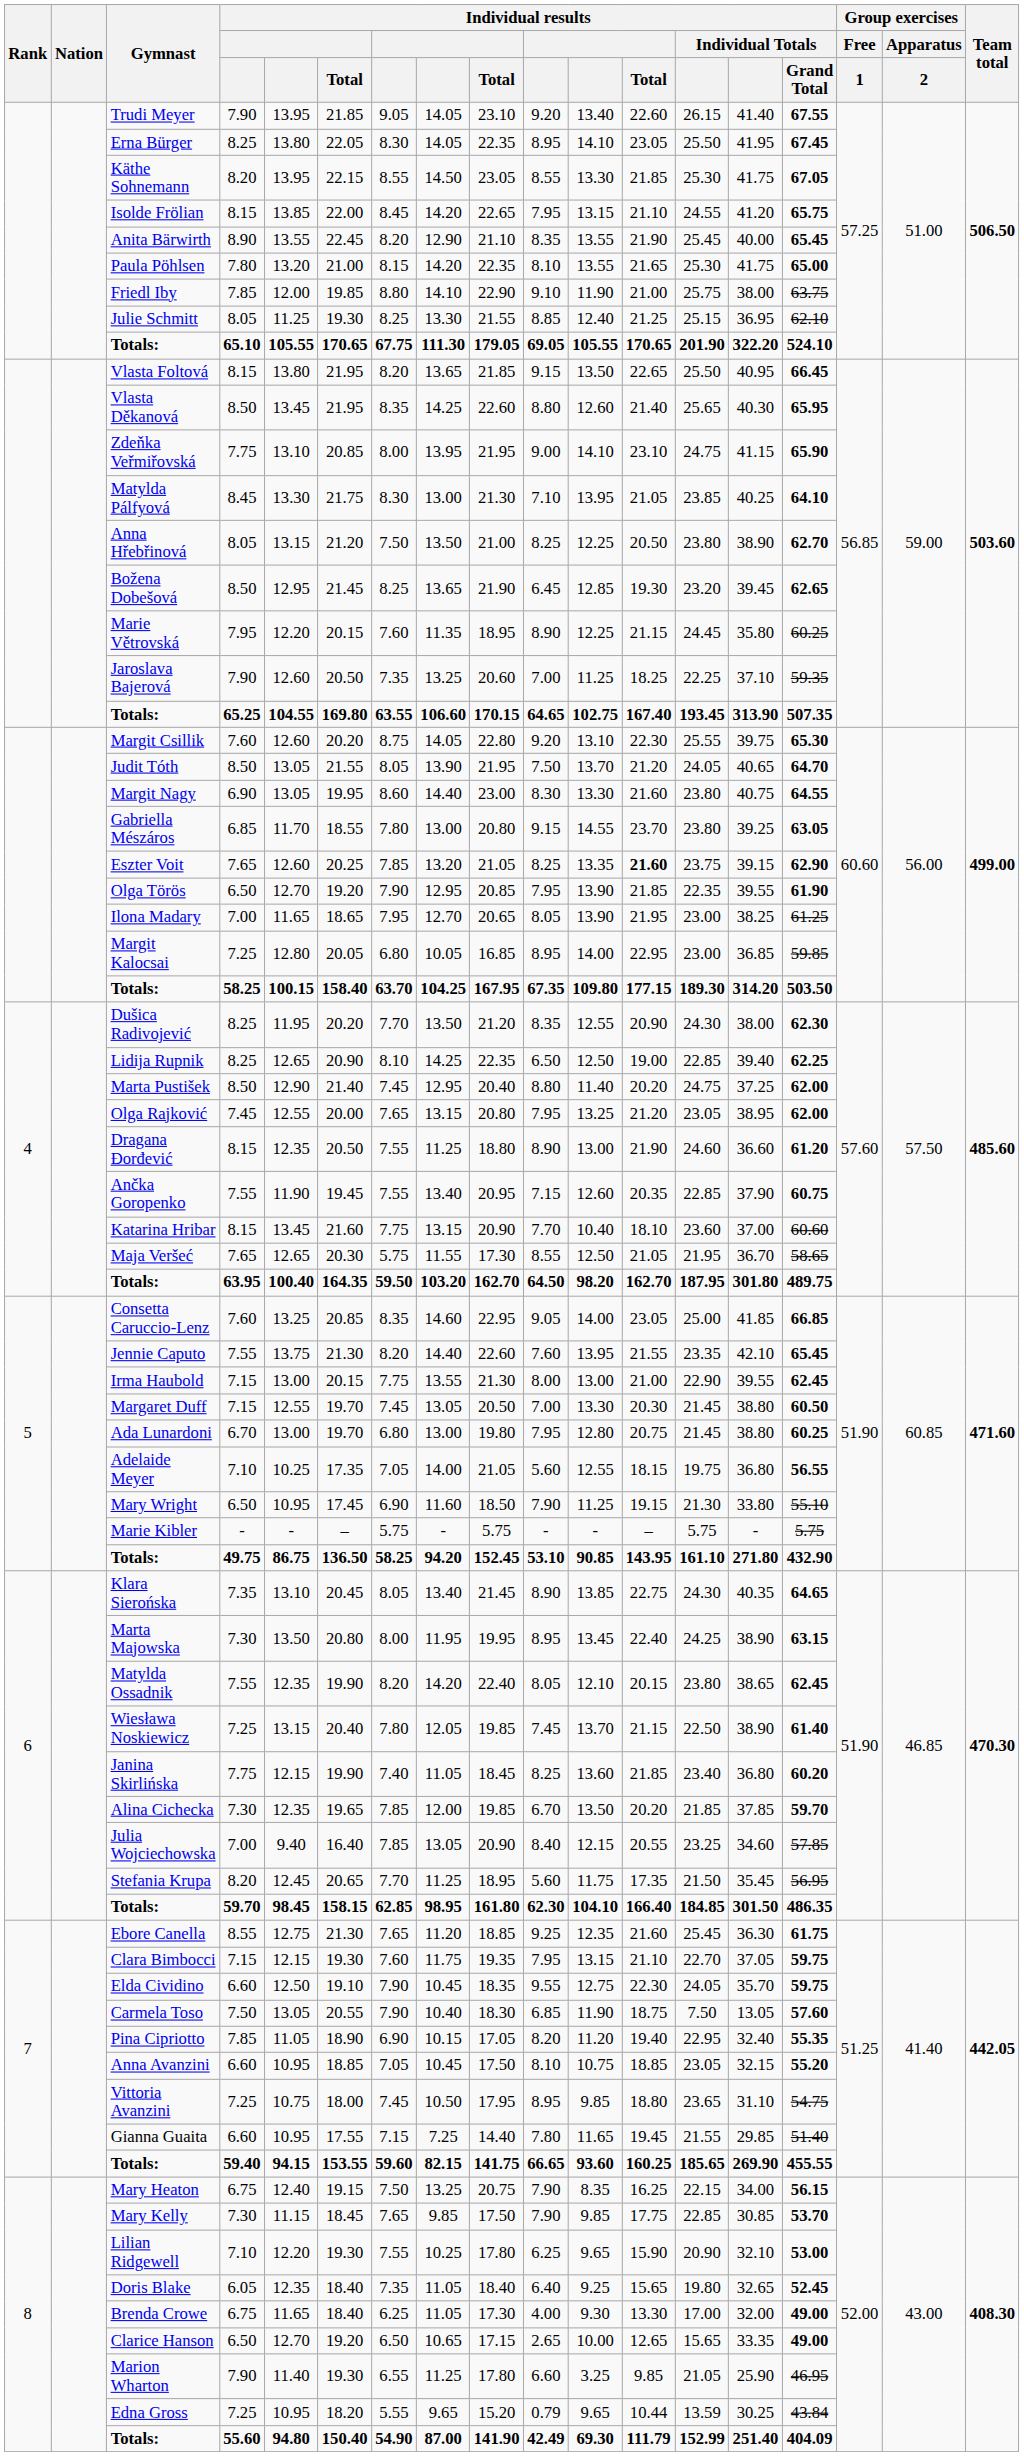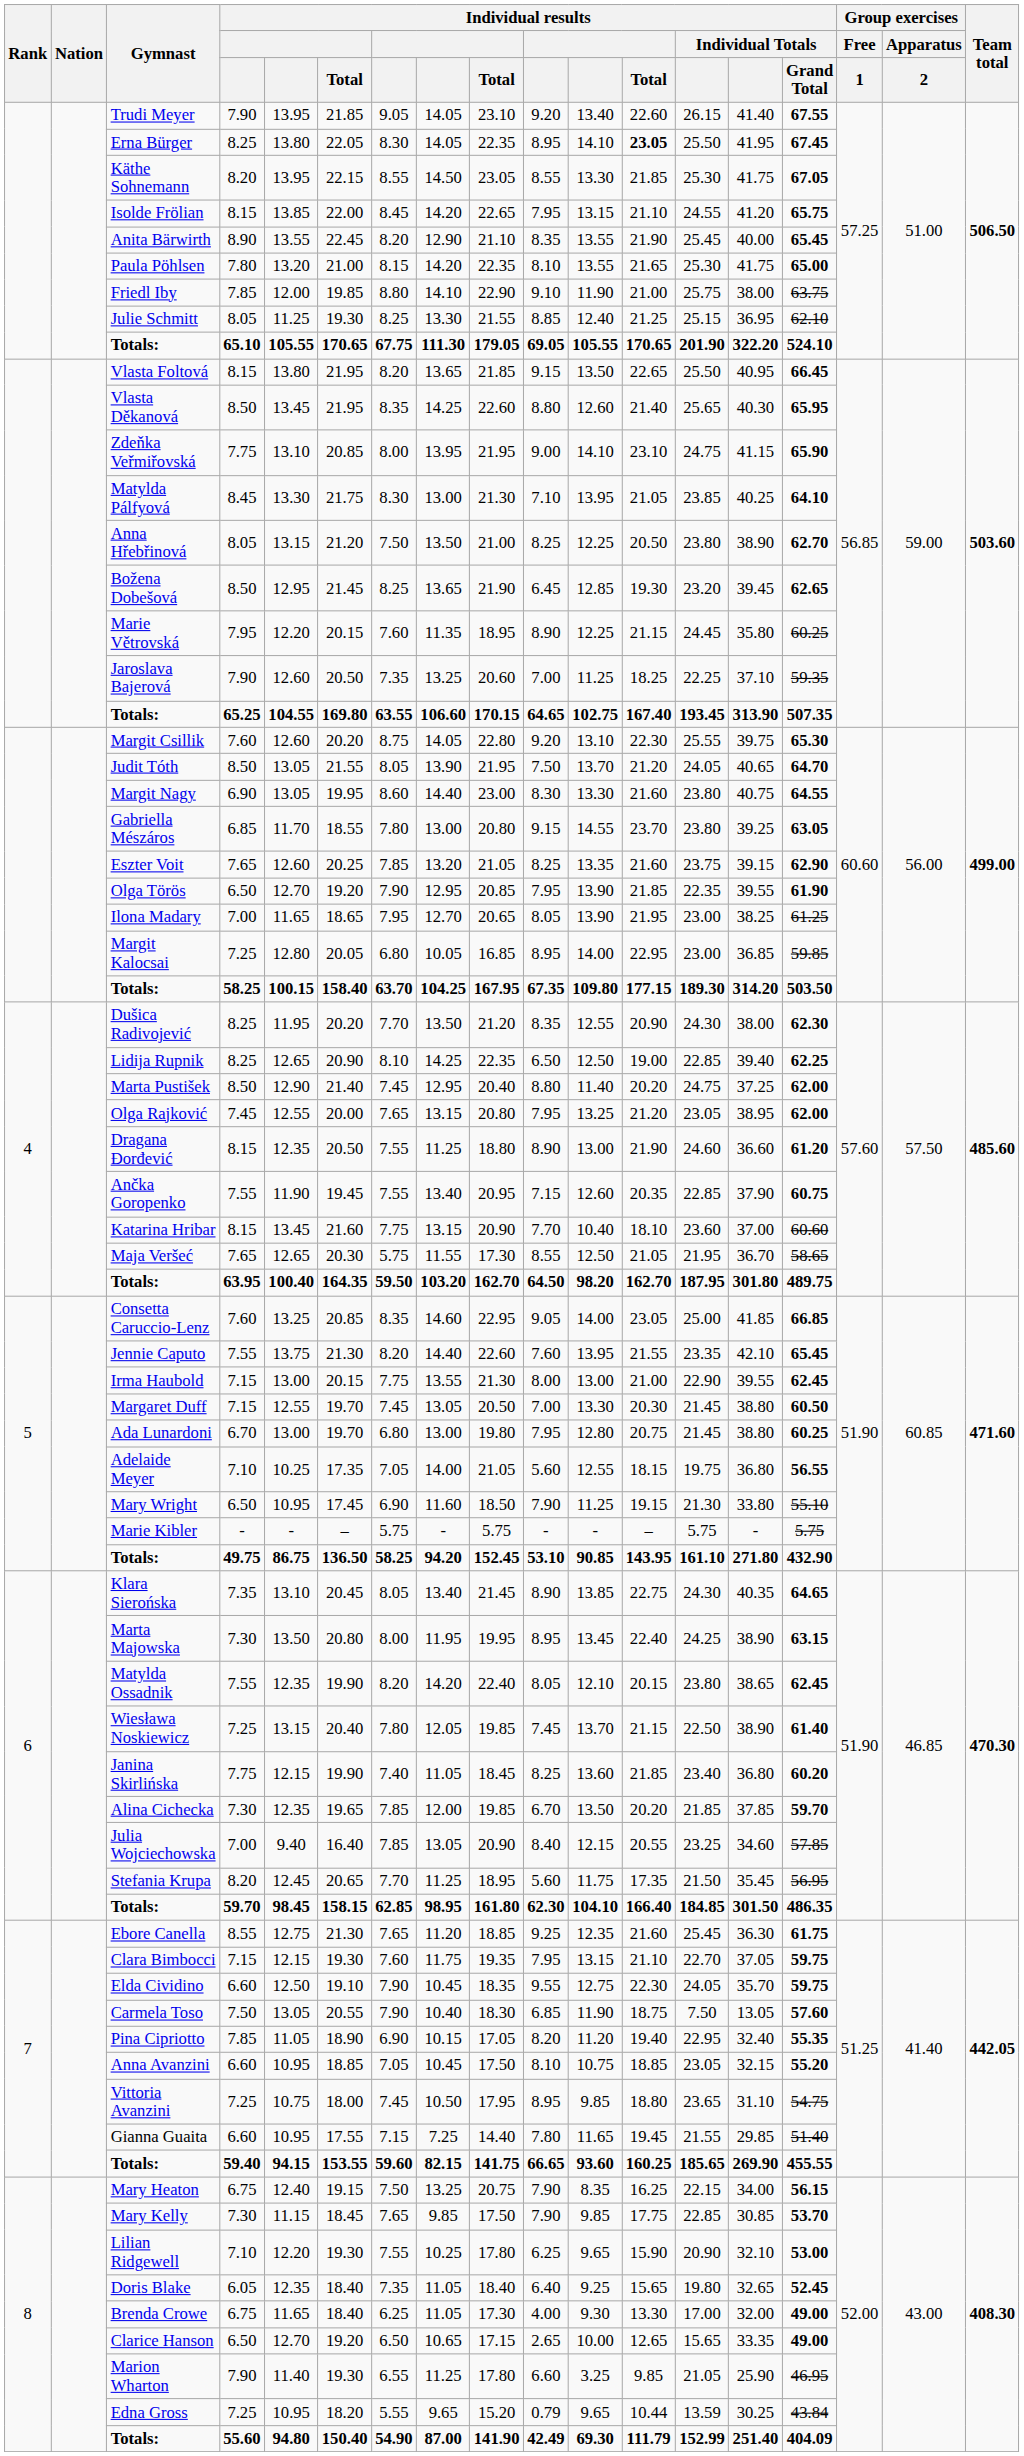(649, 141) normal -> (649, 141) bold
(649, 864) bold -> (649, 864) normal
